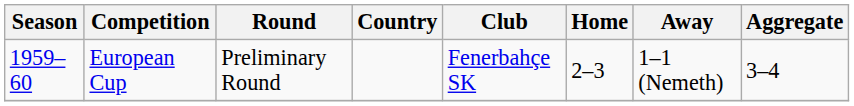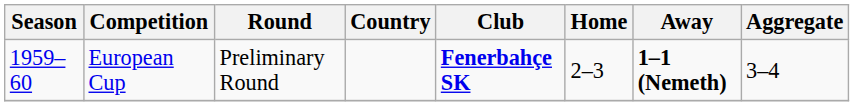(499, 69) normal -> (496, 69) bold
(681, 69) normal -> (682, 69) bold
